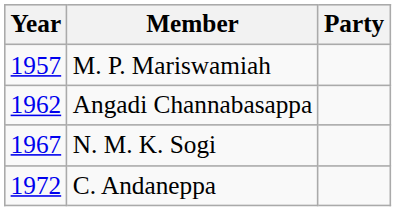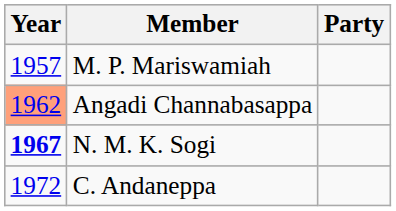(36, 104) no background -> (36, 104) lightsalmon background
(36, 144) normal -> (36, 144) bold
